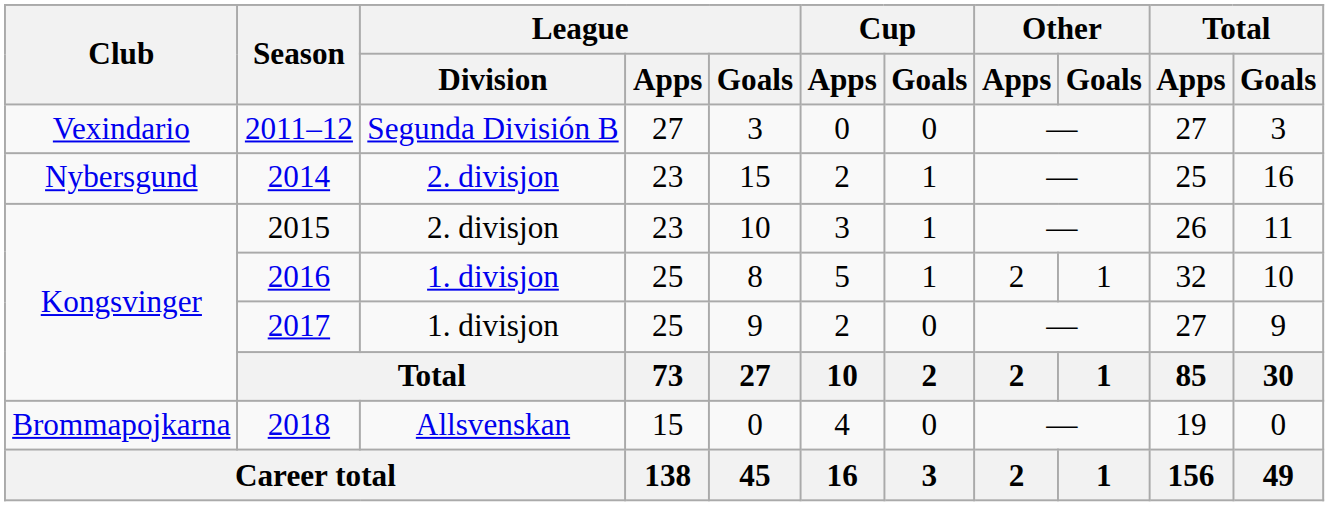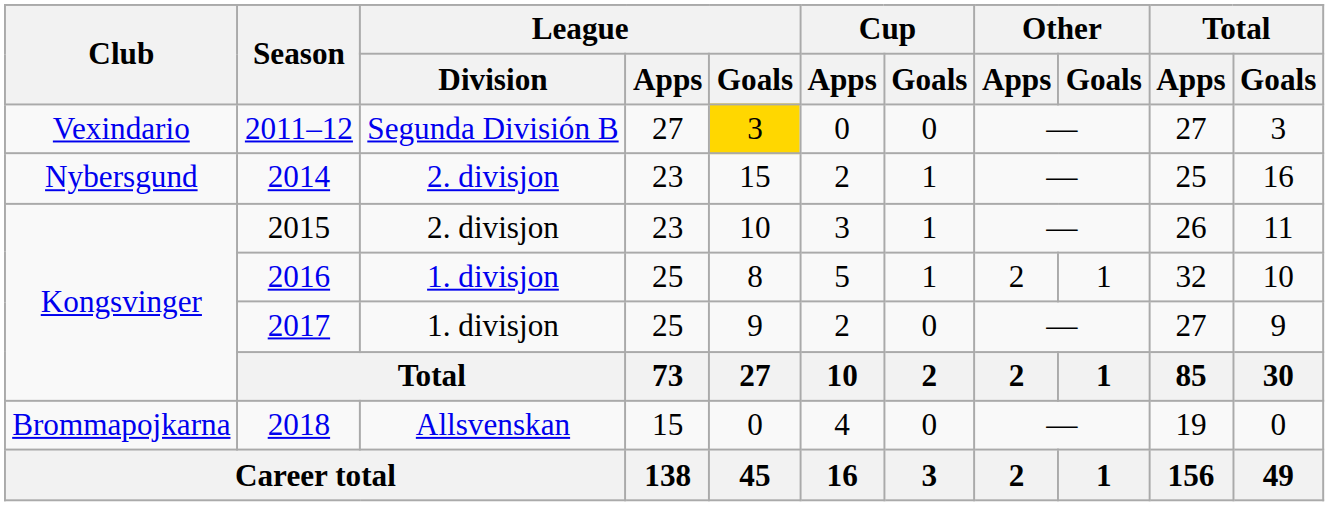(755, 128) no background -> (755, 128) gold background
